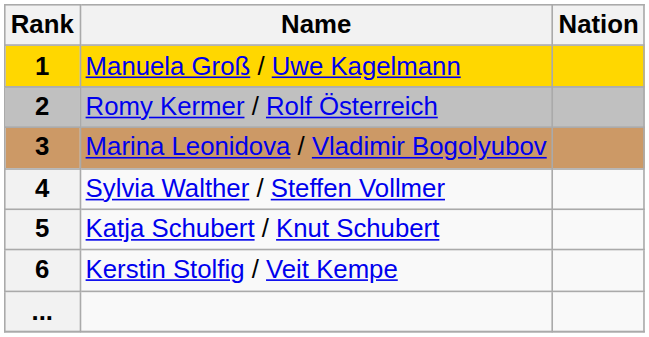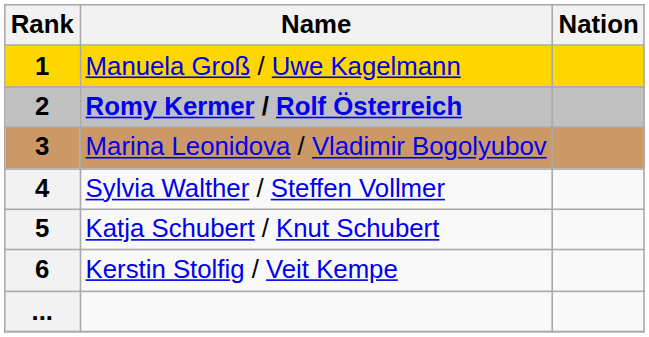(262, 106) normal -> (274, 106) bold
